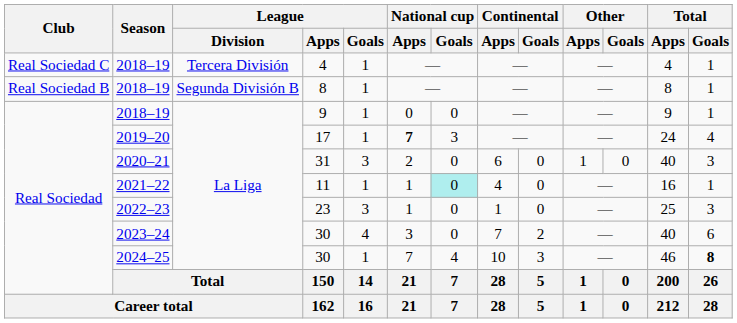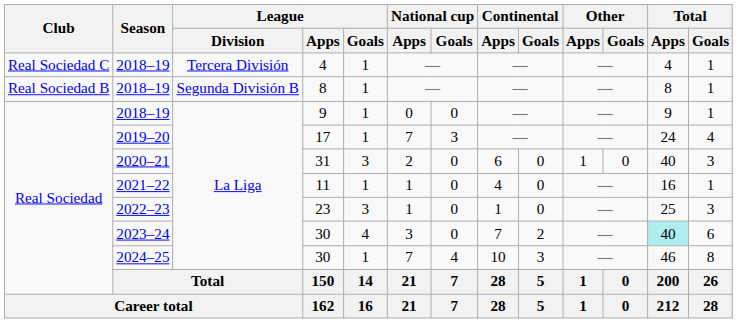(409, 137) bold -> (409, 137) normal
(454, 185) paleturquoise background -> (454, 185) no background
(668, 233) no background -> (668, 233) paleturquoise background
(710, 257) bold -> (710, 257) normal
